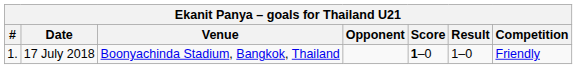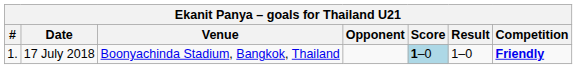(421, 54) no background -> (421, 54) lightblue background
(518, 54) normal -> (520, 54) bold
